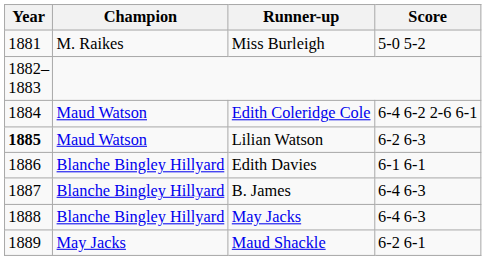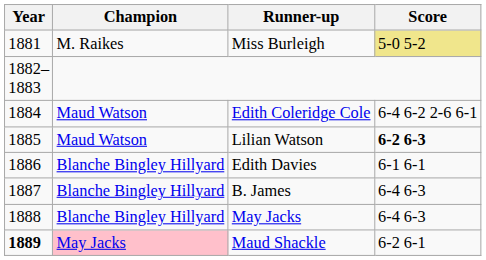(402, 43) no background -> (402, 43) khaki background
(25, 139) bold -> (25, 139) normal
(402, 139) normal -> (402, 139) bold
(25, 242) normal -> (25, 242) bold
(91, 242) no background -> (91, 242) pink background
